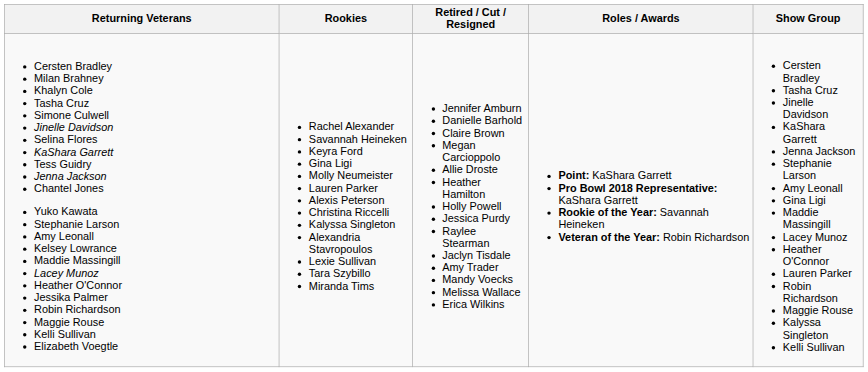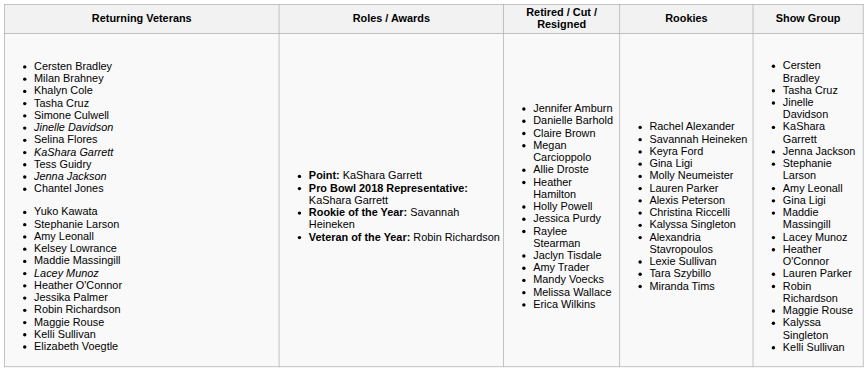columns swapped: (346, 19) <-> (641, 19)
